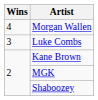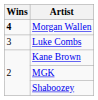(9, 27) normal -> (9, 27) bold
